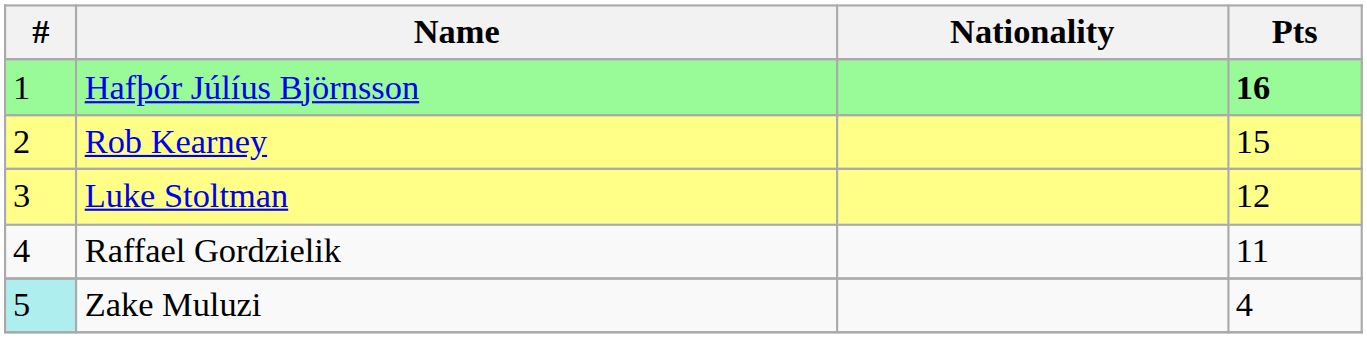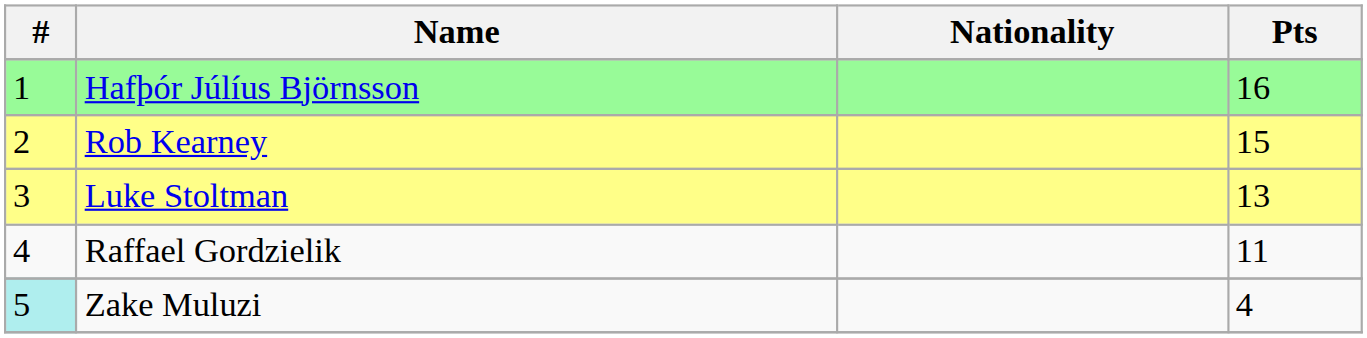(1253, 86) bold -> (1253, 86) normal
(1253, 195) 12 -> (1253, 195) 13
